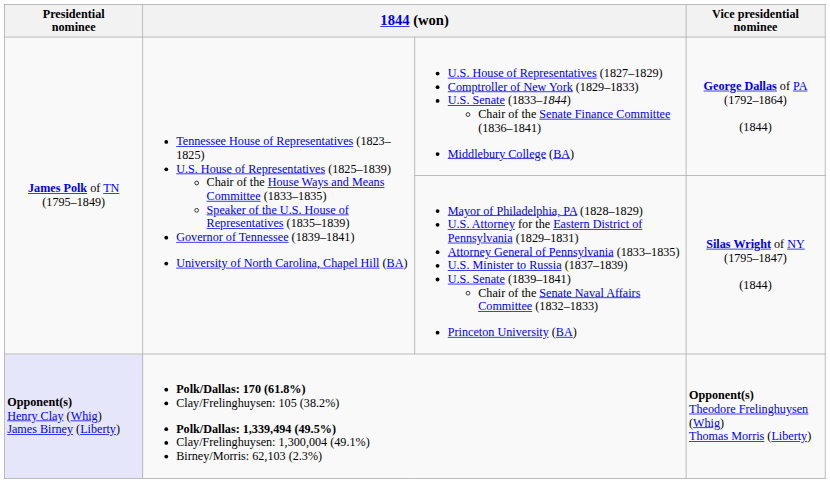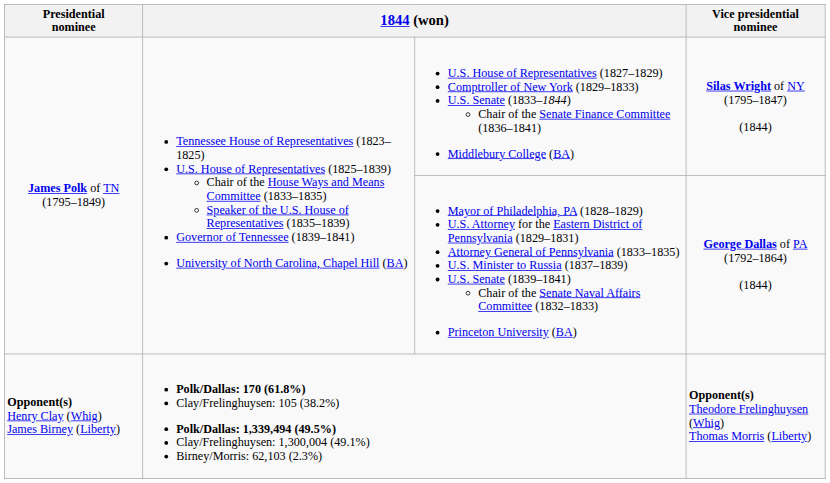(755, 106) George Dallas of PA (1792–1864) (1844) -> (755, 106) Silas Wright of NY (1795–1847) (1844)
(755, 264) Silas Wright of NY (1795–1847) (1844) -> (755, 264) George Dallas of PA (1792–1864) (1844)
(64, 416) lavender background -> (64, 416) no background
